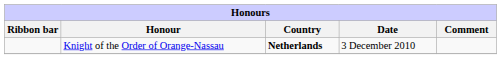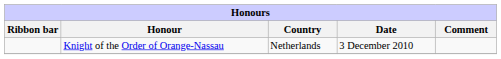(295, 45) bold -> (295, 45) normal
